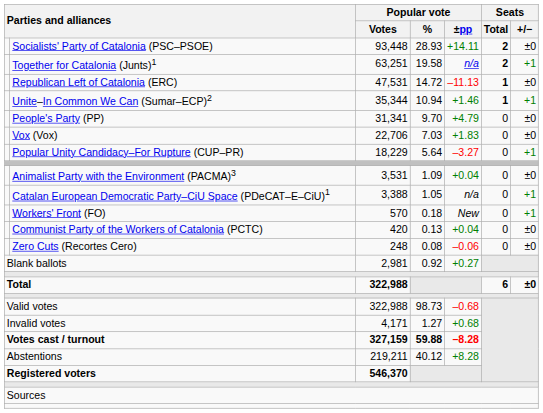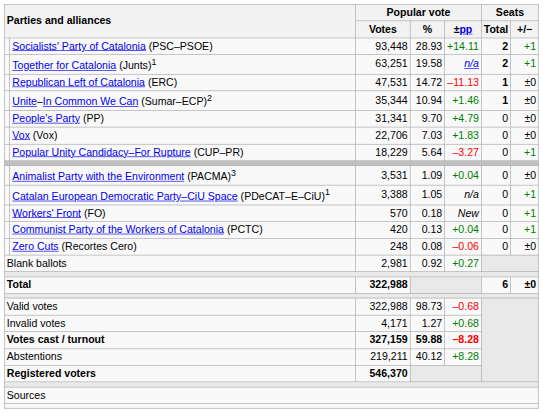(530, 46) ±0 -> (530, 46) +1
(530, 100) +1 -> (530, 100) ±0
(530, 230) ±0 -> (530, 230) +1
